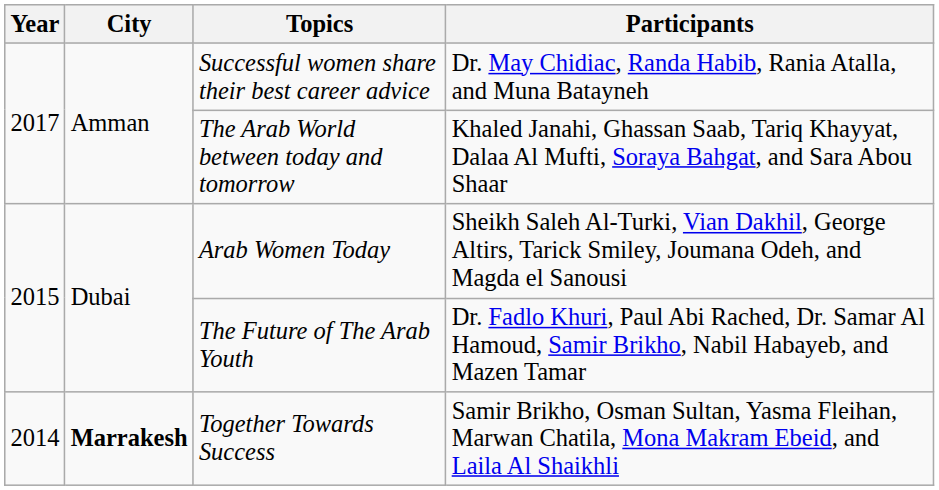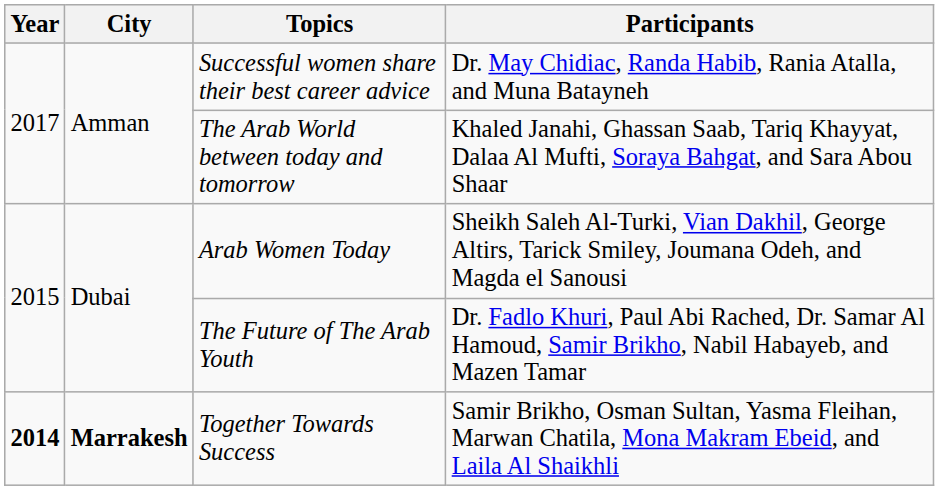(35, 438) normal -> (35, 438) bold
